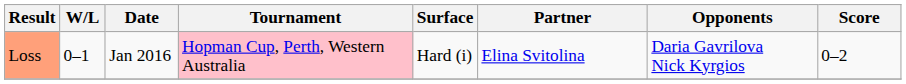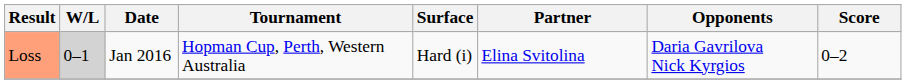(76, 55) no background -> (76, 55) lightgrey background
(283, 55) pink background -> (283, 55) no background
